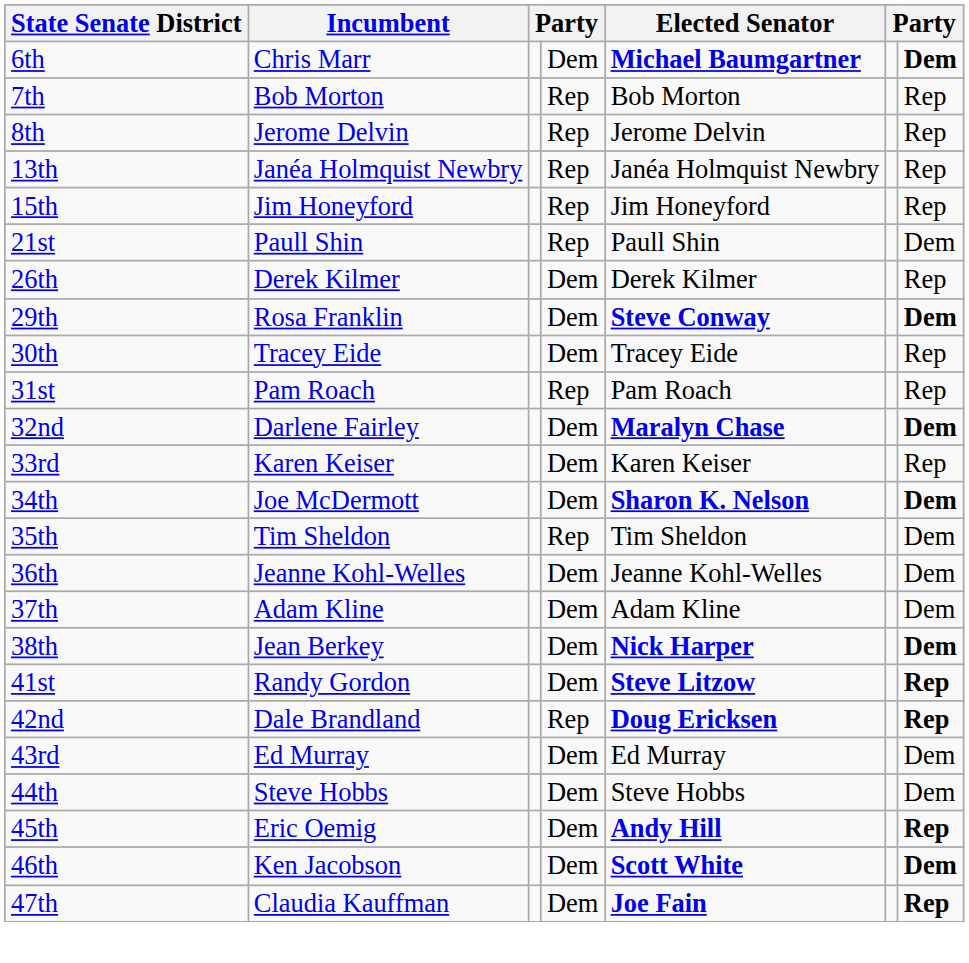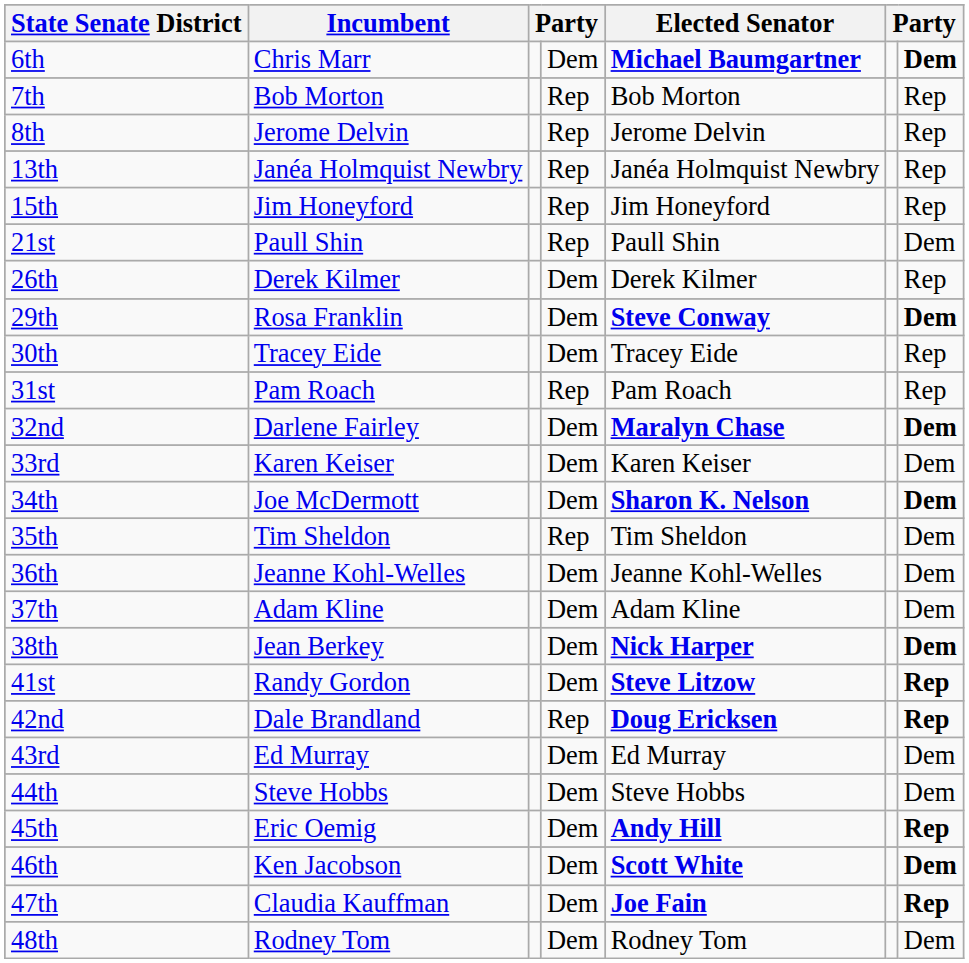(925, 462) Rep -> (930, 462) Dem
+ row: (35, 939)
